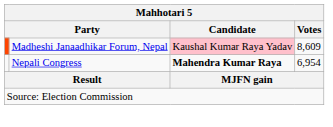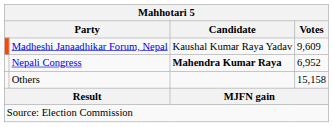(232, 46) pink background -> (232, 46) no background
(309, 46) 8,609 -> (309, 46) 9,609
(309, 63) 6,954 -> (309, 63) 6,952
+ row: (26, 79)
